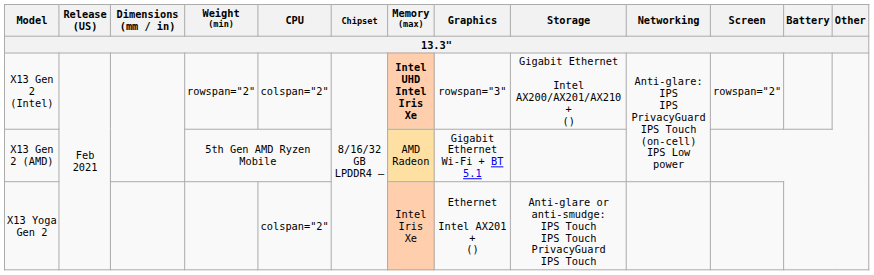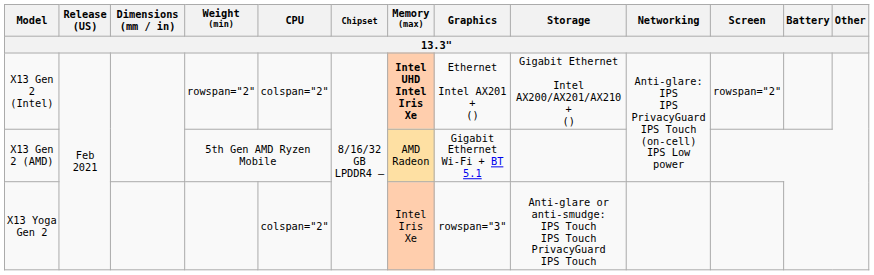(472, 91) rowspan="3" -> (472, 91) Ethernet Intel AX201 + ()
(472, 226) Ethernet Intel AX201 + () -> (472, 226) rowspan="3"
